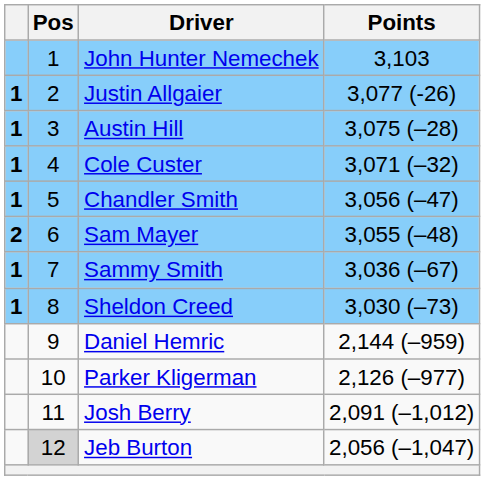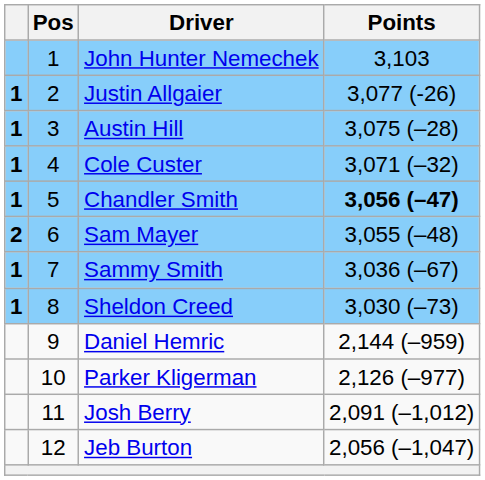(402, 199) normal -> (402, 199) bold
(53, 447) lightgrey background -> (53, 447) no background
